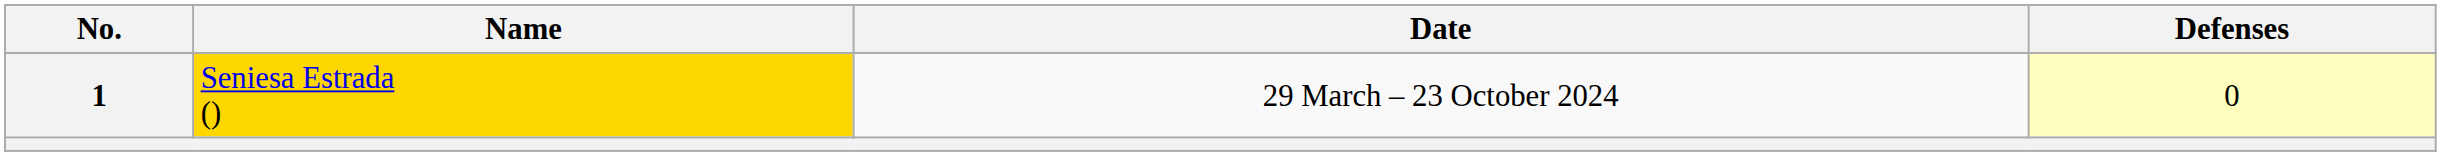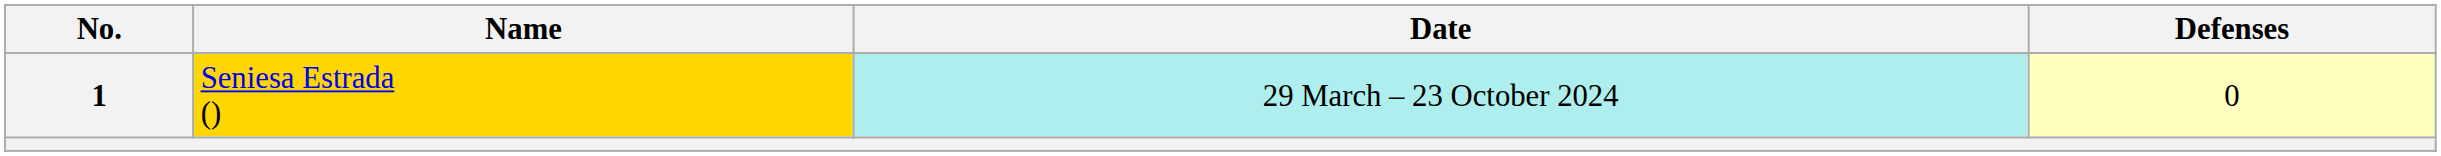(1441, 94) no background -> (1441, 94) paleturquoise background
